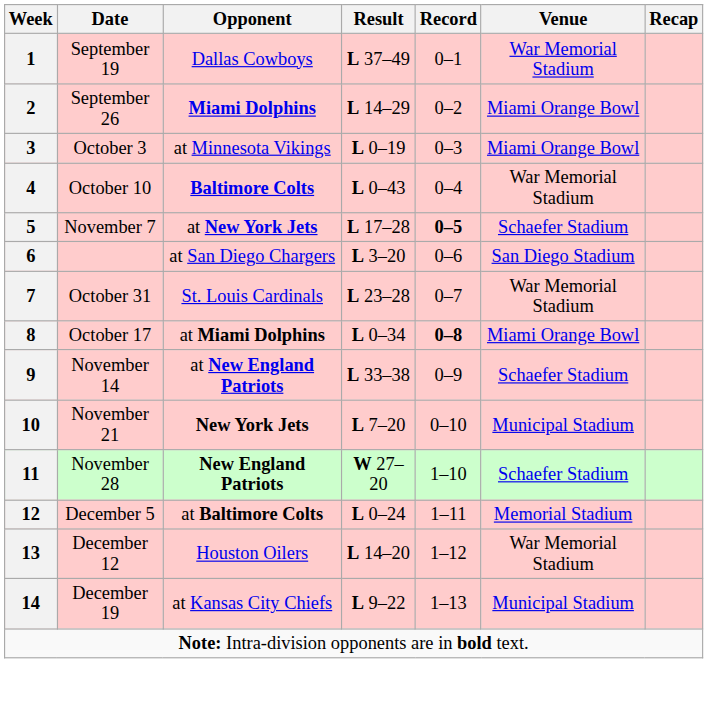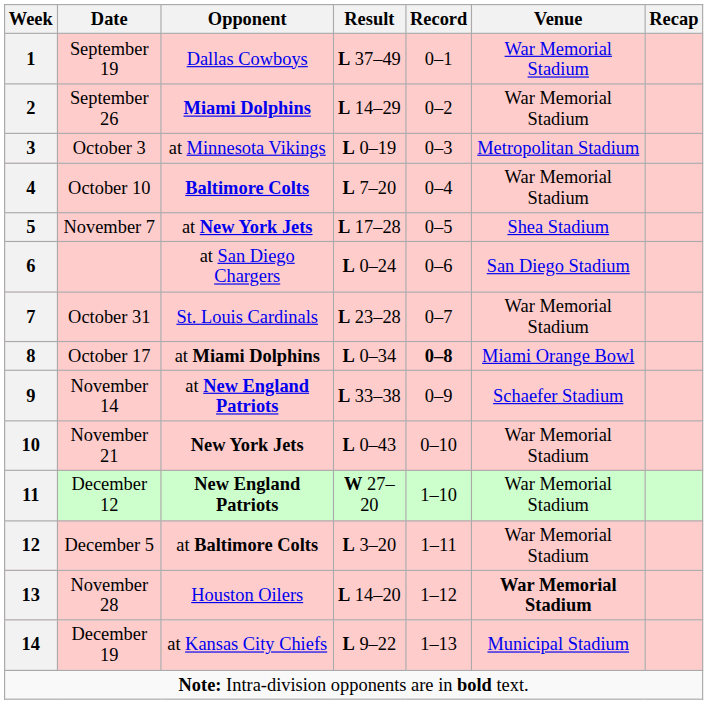(563, 108) Miami Orange Bowl -> (558, 108) War Memorial Stadium
(563, 148) Miami Orange Bowl -> (558, 148) Metropolitan Stadium
(378, 187) L 0–43 -> (369, 187) L 7–20
(448, 227) bold -> (439, 227) normal
(563, 227) Schaefer Stadium -> (558, 227) Shea Stadium
(378, 256) L 3–20 -> (369, 266) L 0–24
(378, 424) L 7–20 -> (369, 445) L 0–43
(563, 424) Municipal Stadium -> (558, 445) War Memorial Stadium
(110, 474) November 28 -> (109, 495) December 12
(563, 474) Schaefer Stadium -> (558, 495) War Memorial Stadium
(378, 514) L 0–24 -> (369, 545) L 3–20
(563, 514) Memorial Stadium -> (558, 545) War Memorial Stadium
(110, 553) December 12 -> (109, 595) November 28
(563, 553) normal -> (558, 595) bold
